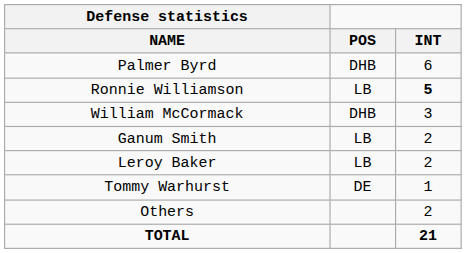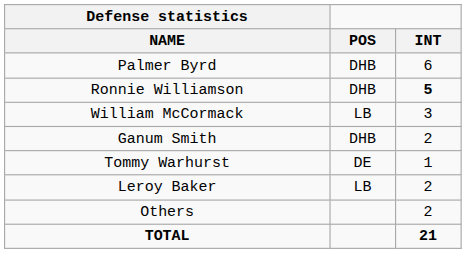(362, 90) LB -> (362, 90) DHB
(362, 114) DHB -> (362, 114) LB
(362, 139) LB -> (362, 139) DHB
rows swapped: (167, 163) <-> (167, 187)
